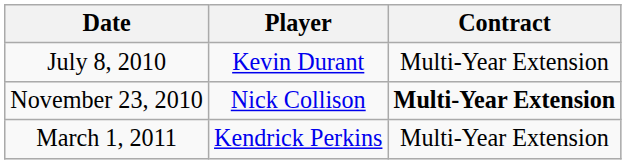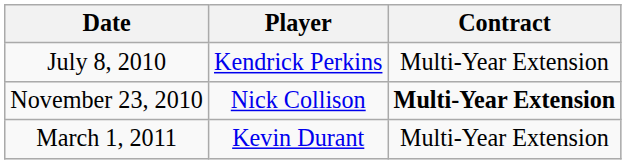(298, 61) Kevin Durant -> (298, 61) Kendrick Perkins
(298, 138) Kendrick Perkins -> (298, 138) Kevin Durant
